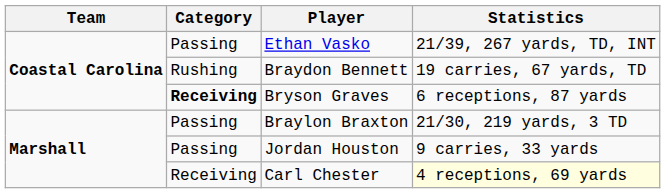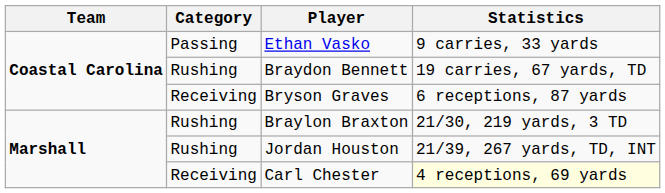(536, 45) 21/39, 267 yards, TD, INT -> (507, 45) 9 carries, 33 yards
(214, 97) bold -> (214, 97) normal
(204, 123) Passing -> (204, 123) Rushing
(204, 149) Passing -> (204, 149) Rushing
(507, 149) 9 carries, 33 yards -> (536, 149) 21/39, 267 yards, TD, INT
